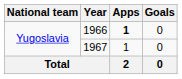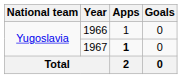(126, 30) bold -> (126, 30) normal
(126, 47) normal -> (126, 47) bold
